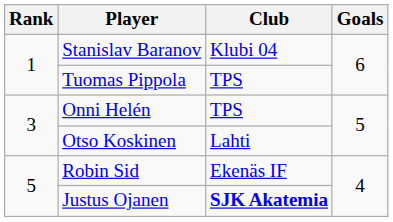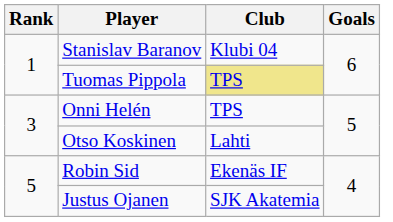(226, 79) no background -> (226, 79) khaki background
(269, 200) bold -> (265, 200) normal
